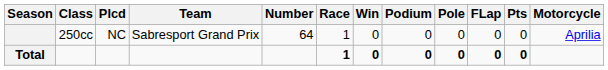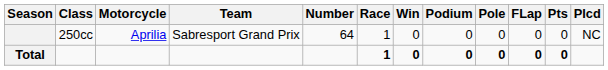columns swapped: (567, 14) <-> (112, 14)
